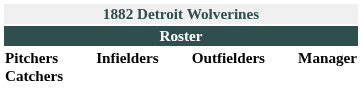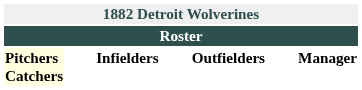(34, 66) no background -> (34, 66) lightyellow background
